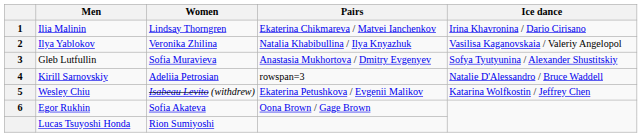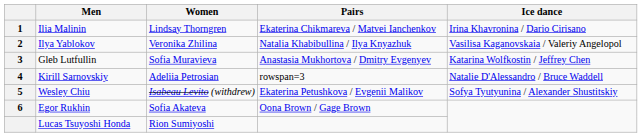(533, 60) Sofya Tyutyunina / Alexander Shustitskiy -> (520, 60) Katarina Wolfkostin / Jeffrey Chen
(520, 92) Katarina Wolfkostin / Jeffrey Chen -> (533, 92) Sofya Tyutyunina / Alexander Shustitskiy
